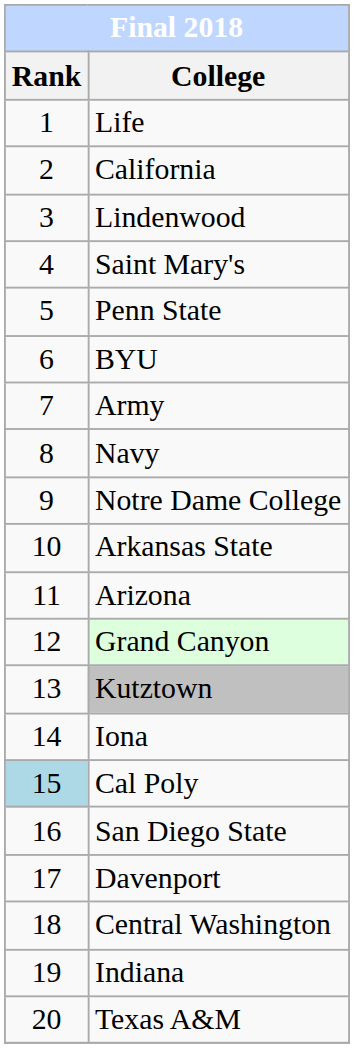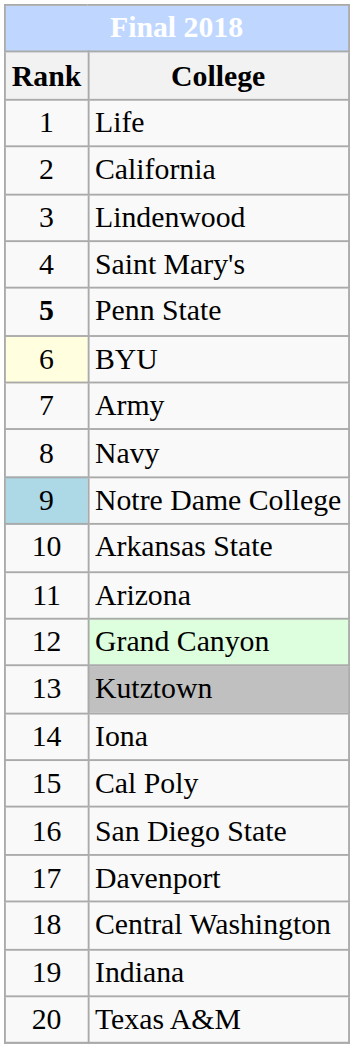(47, 311) normal -> (47, 311) bold
(47, 358) no background -> (47, 358) lightyellow background
(47, 500) no background -> (47, 500) lightblue background
(47, 783) lightblue background -> (47, 783) no background
